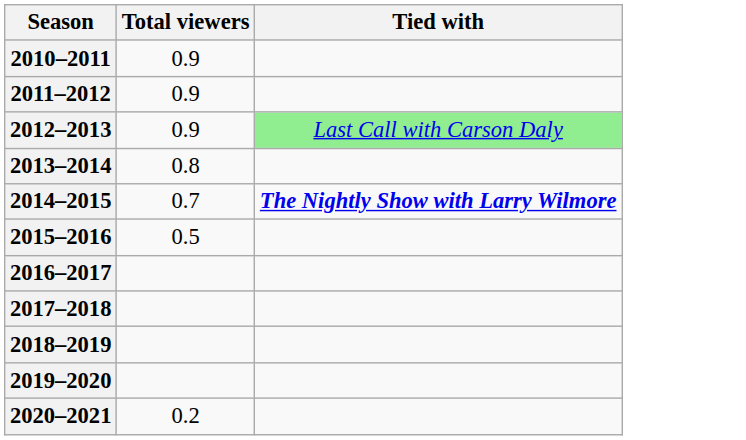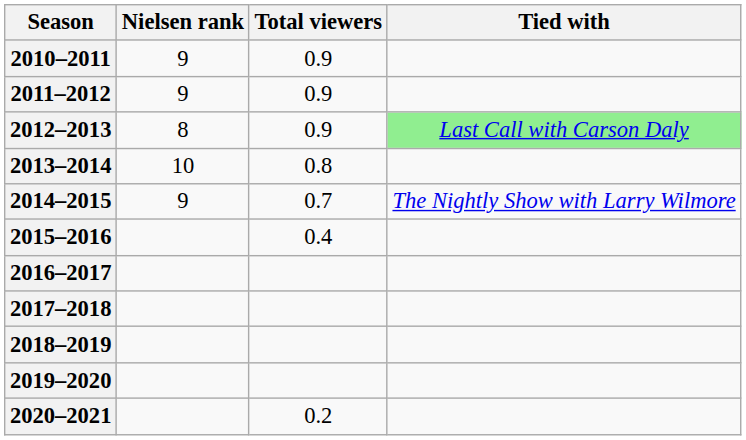+ column: (183, 22)
(438, 201) bold -> (564, 201) normal
(186, 237) 0.5 -> (318, 237) 0.4
